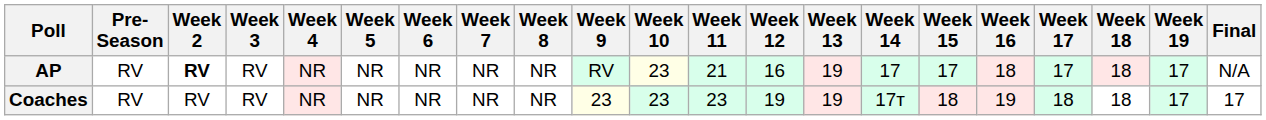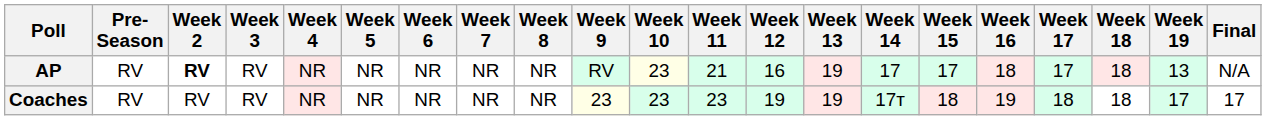(1179, 71) 17 -> (1179, 71) 13
